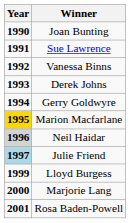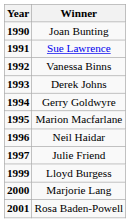(18, 119) gold background -> (18, 119) no background
(18, 137) lightgrey background -> (18, 137) no background
(18, 155) lightblue background -> (18, 155) no background
